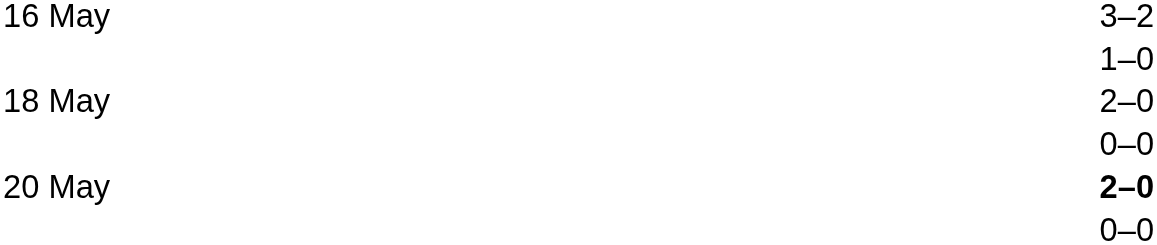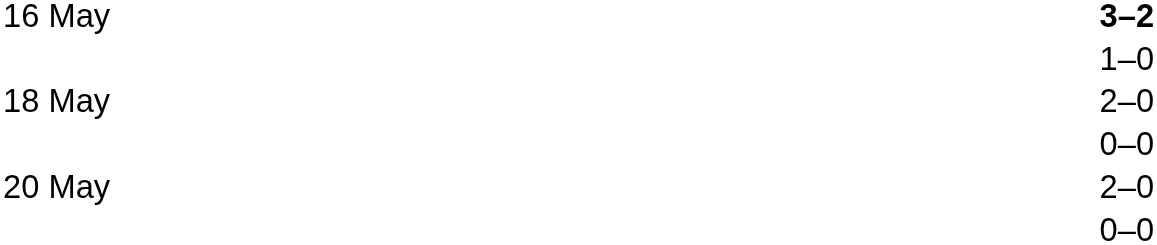(1127, 16) normal -> (1127, 16) bold
(1127, 187) bold -> (1127, 187) normal
